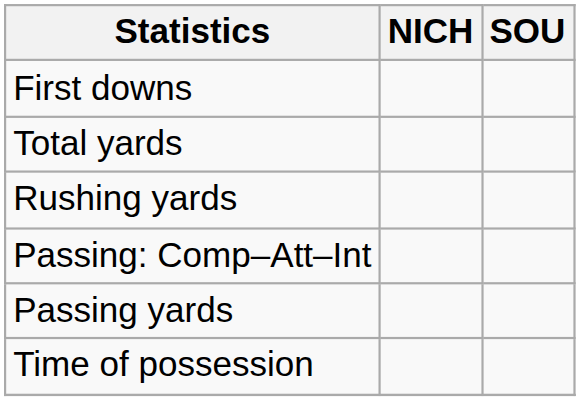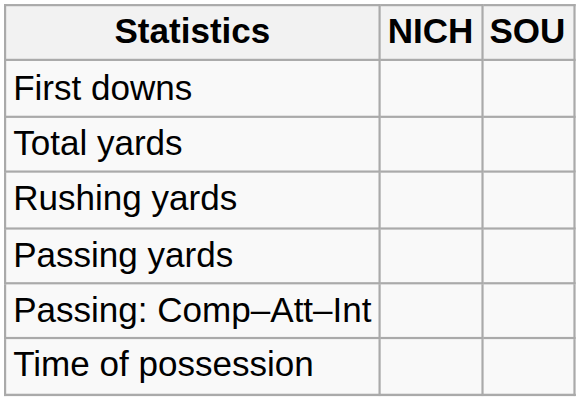rows swapped: (123, 310) <-> (192, 254)
